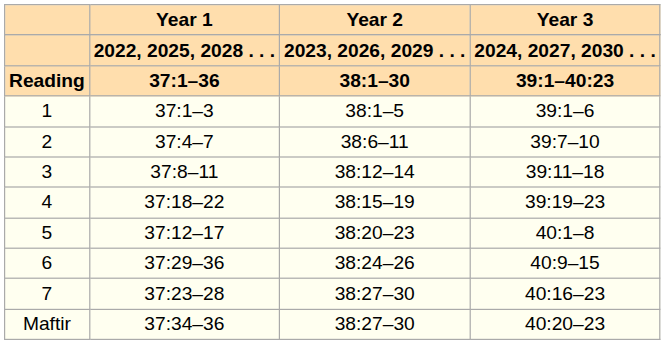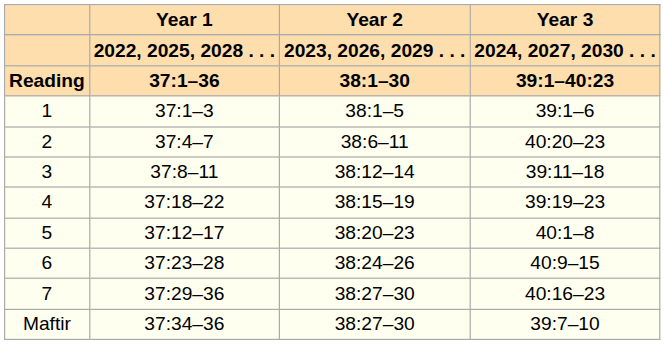(565, 141) 39:7–10 -> (565, 141) 40:20–23
(184, 263) 37:29–36 -> (184, 263) 37:23–28
(184, 293) 37:23–28 -> (184, 293) 37:29–36
(565, 324) 40:20–23 -> (565, 324) 39:7–10
